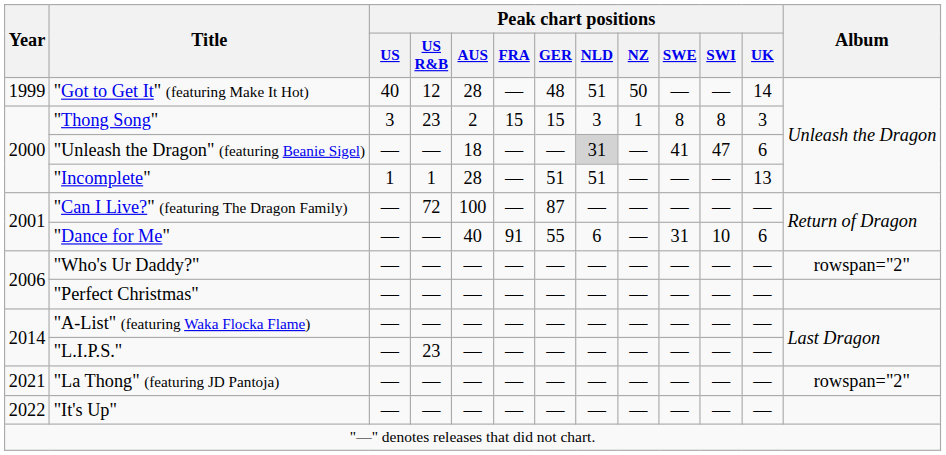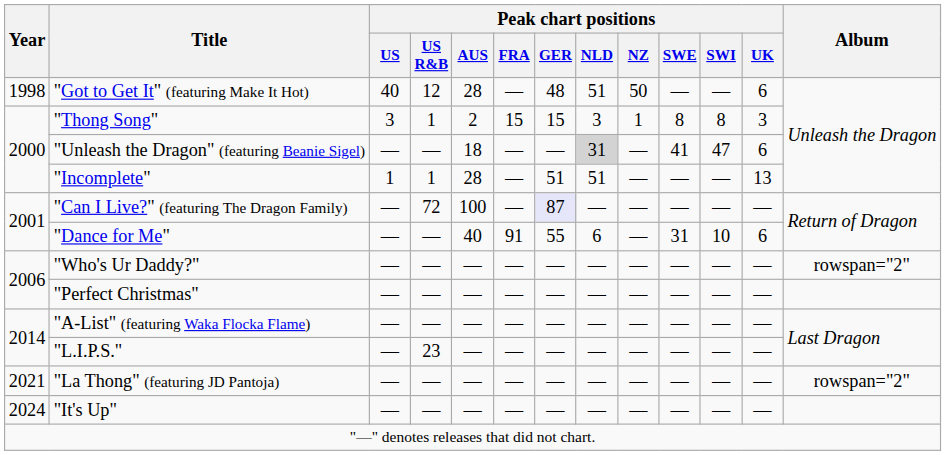(27, 91) 1999 -> (27, 91) 1998
(762, 91) 14 -> (762, 91) 6
(431, 120) 23 -> (431, 120) 1
(555, 207) no background -> (555, 207) lavender background
(27, 409) 2022 -> (27, 409) 2024
